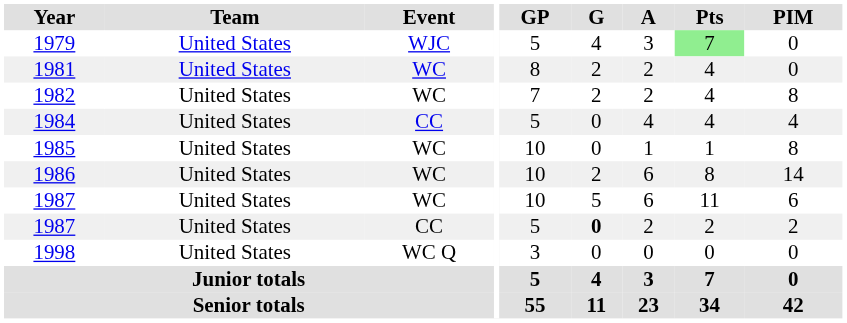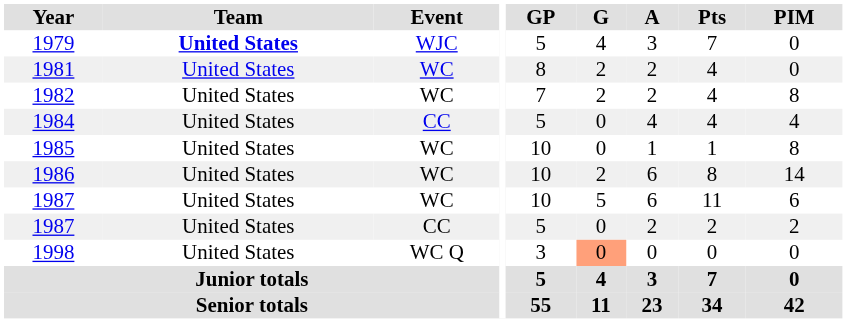(235, 43) normal -> (238, 43) bold
(710, 43) lightgreen background -> (712, 43) no background
(596, 226) bold -> (601, 226) normal
(596, 252) no background -> (601, 252) lightsalmon background
